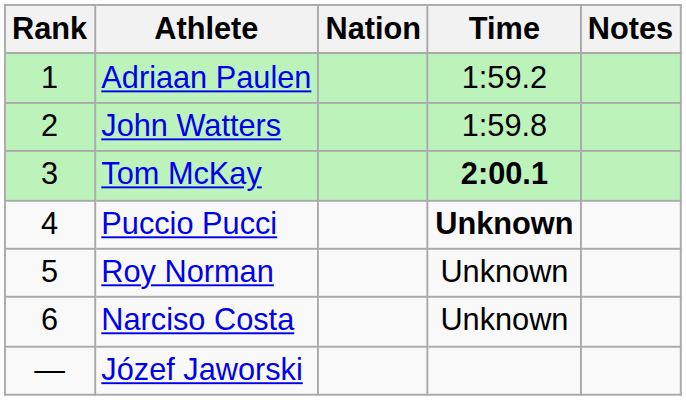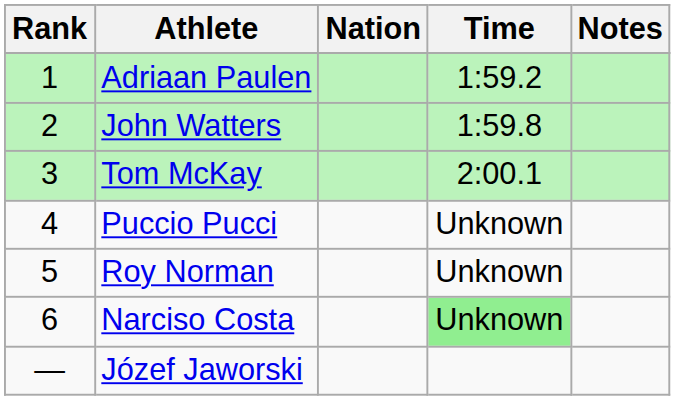(504, 175) bold -> (499, 175) normal
(504, 223) bold -> (499, 223) normal
(504, 321) no background -> (499, 321) lightgreen background
